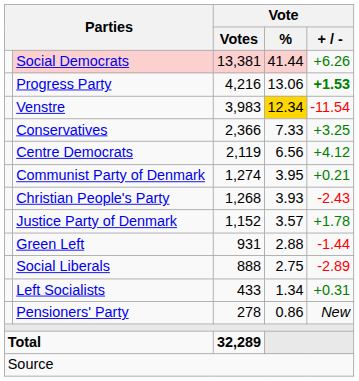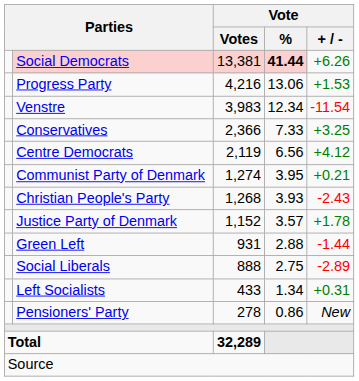(286, 61) normal -> (286, 61) bold
(332, 84) bold -> (332, 84) normal
(286, 107) gold background -> (286, 107) no background
